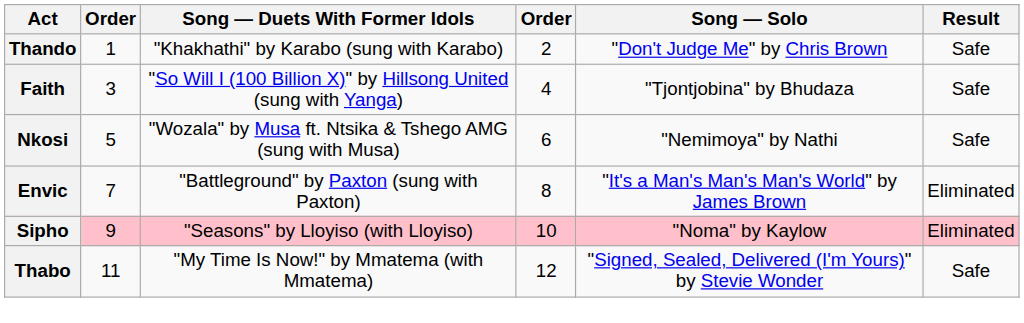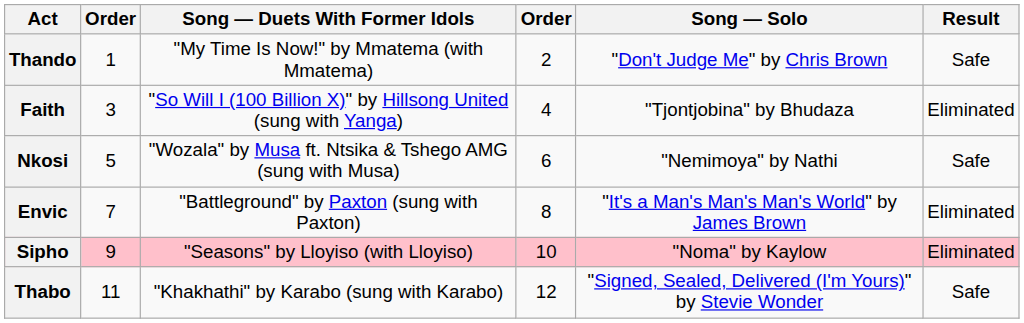(328, 49) "Khakhathi" by Karabo (sung with Karabo) -> (328, 59) "My Time Is Now!" by Mmatema (with Mmatema)
(971, 89) Safe -> (971, 110) Eliminated
(328, 271) "My Time Is Now!" by Mmatema (with Mmatema) -> (328, 292) "Khakhathi" by Karabo (sung with Karabo)
